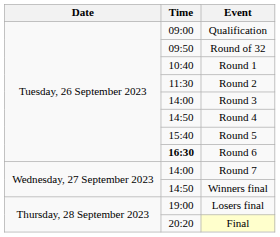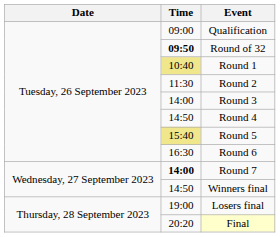(181, 48) normal -> (181, 48) bold
(181, 65) no background -> (181, 65) khaki background
(181, 135) no background -> (181, 135) khaki background
(181, 153) bold -> (181, 153) normal
(181, 170) normal -> (181, 170) bold
